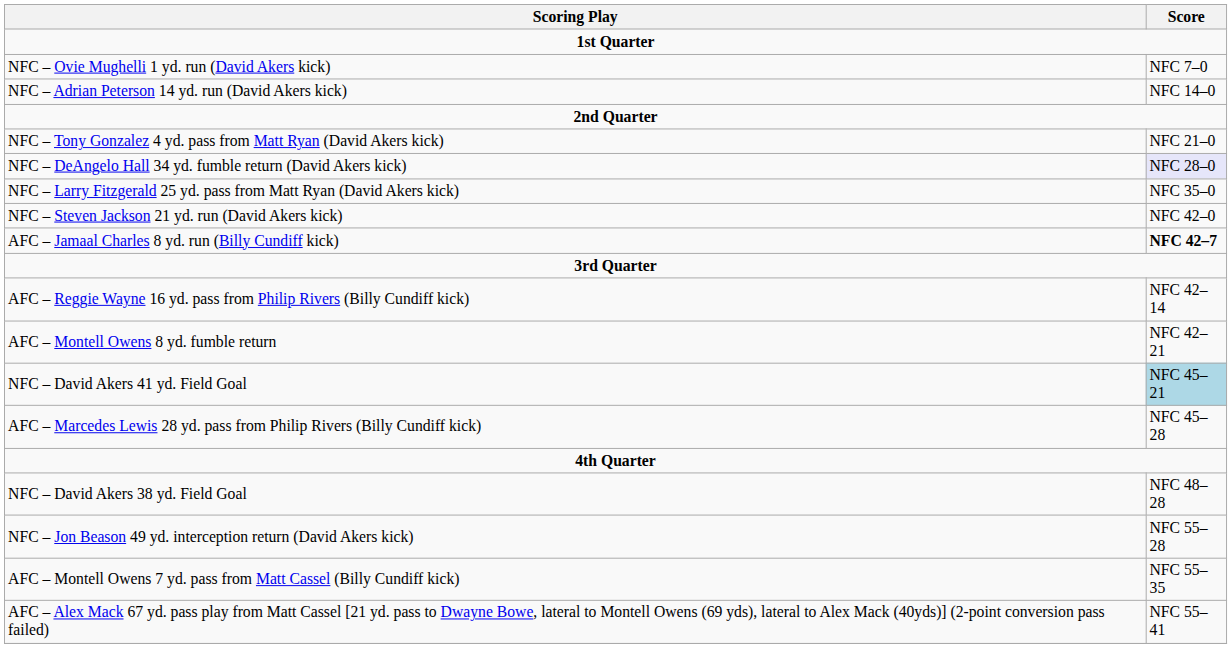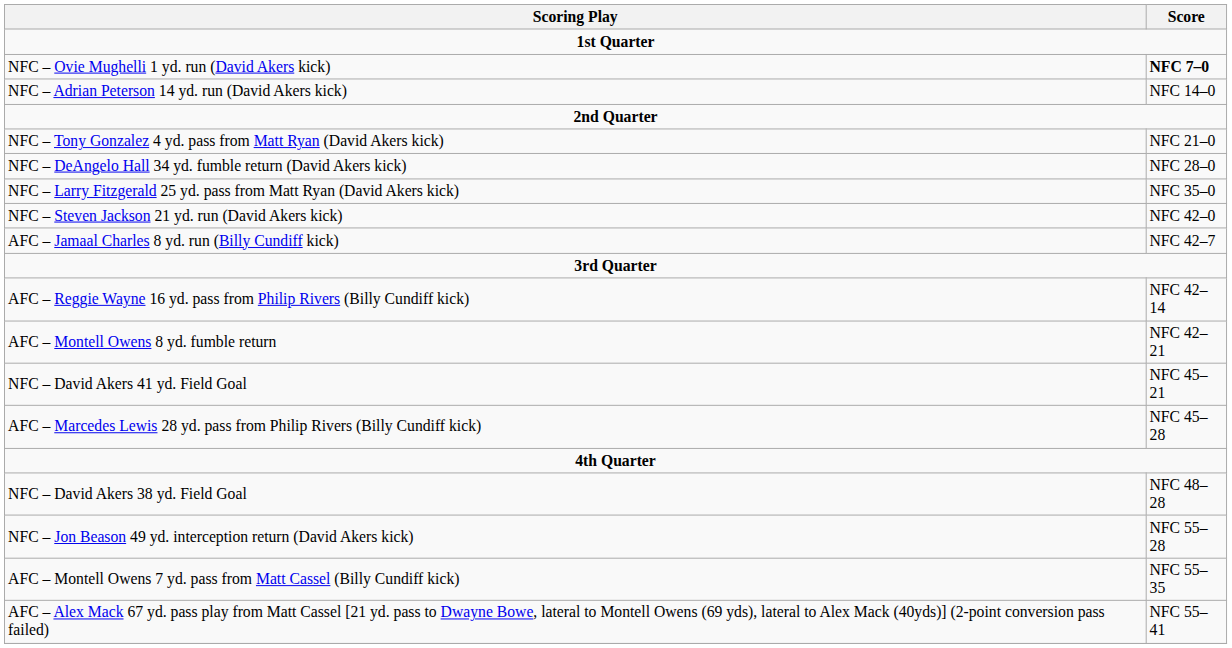(1179, 66) normal -> (1179, 66) bold
(1182, 166) lavender background -> (1182, 166) no background
(1183, 240) bold -> (1182, 240) normal
(1179, 384) lightblue background -> (1179, 384) no background
